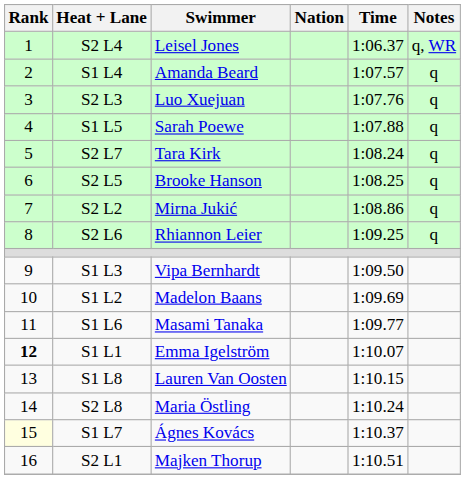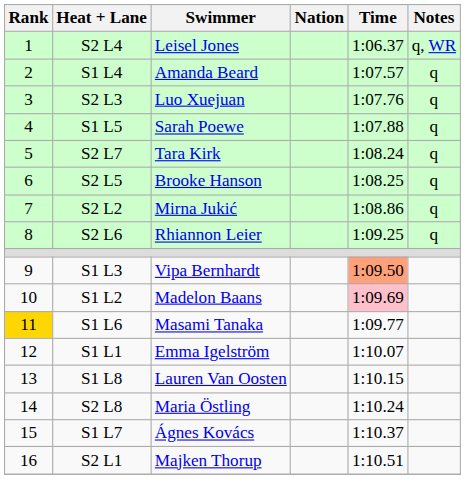(378, 270) no background -> (378, 270) lightsalmon background
(378, 297) no background -> (378, 297) pink background
(28, 324) no background -> (28, 324) gold background
(28, 351) bold -> (28, 351) normal
(28, 433) lightyellow background -> (28, 433) no background
